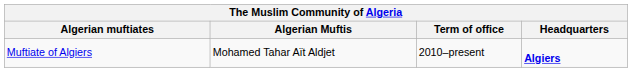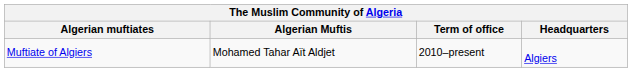(542, 59) bold -> (541, 59) normal
